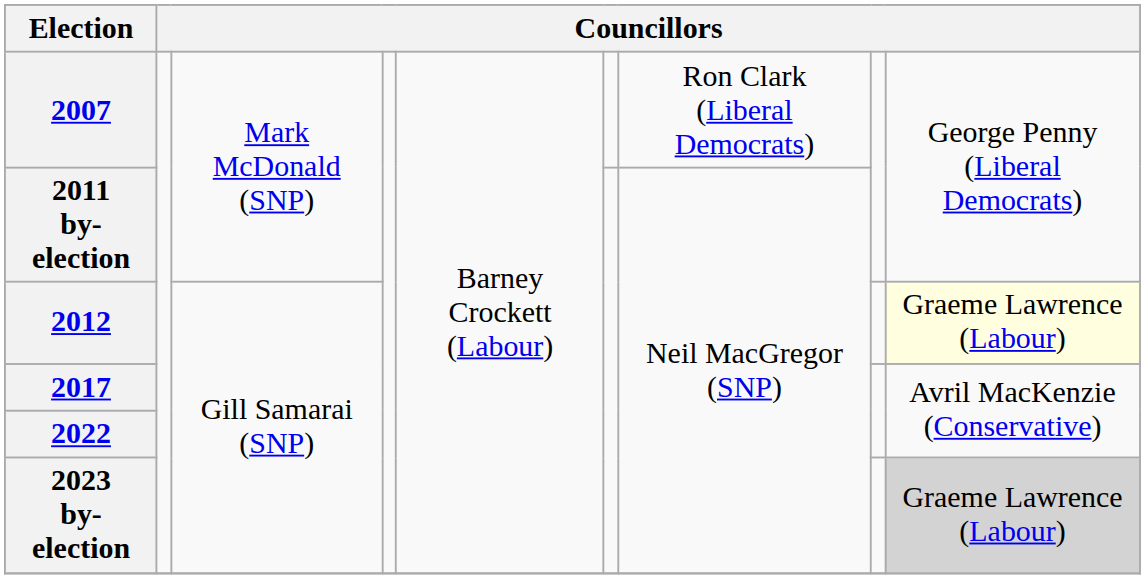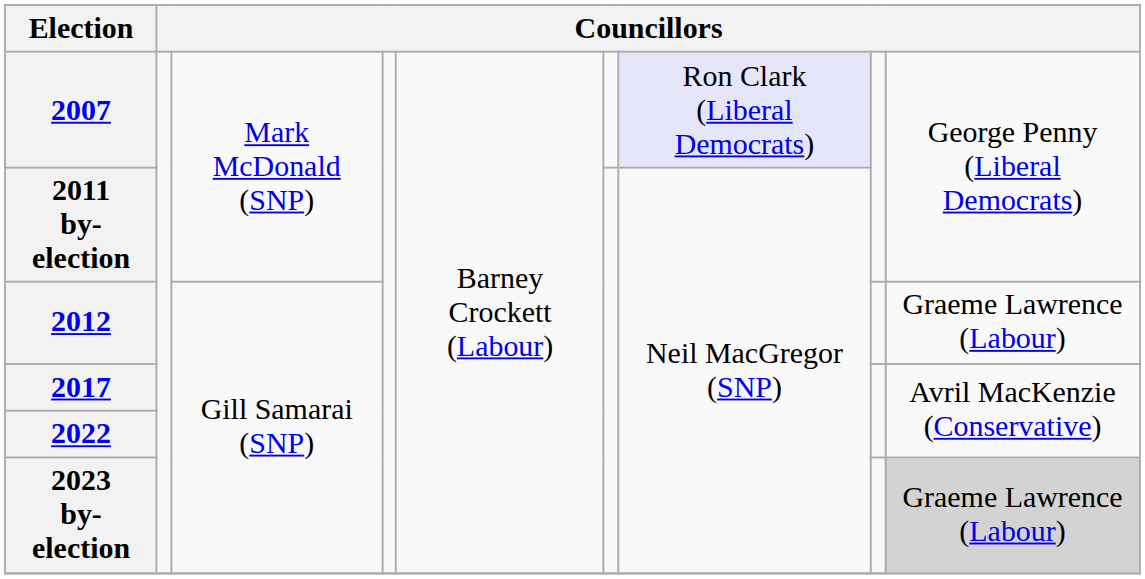(744, 109) no background -> (744, 109) lavender background
(1013, 322) lightyellow background -> (1013, 322) no background
